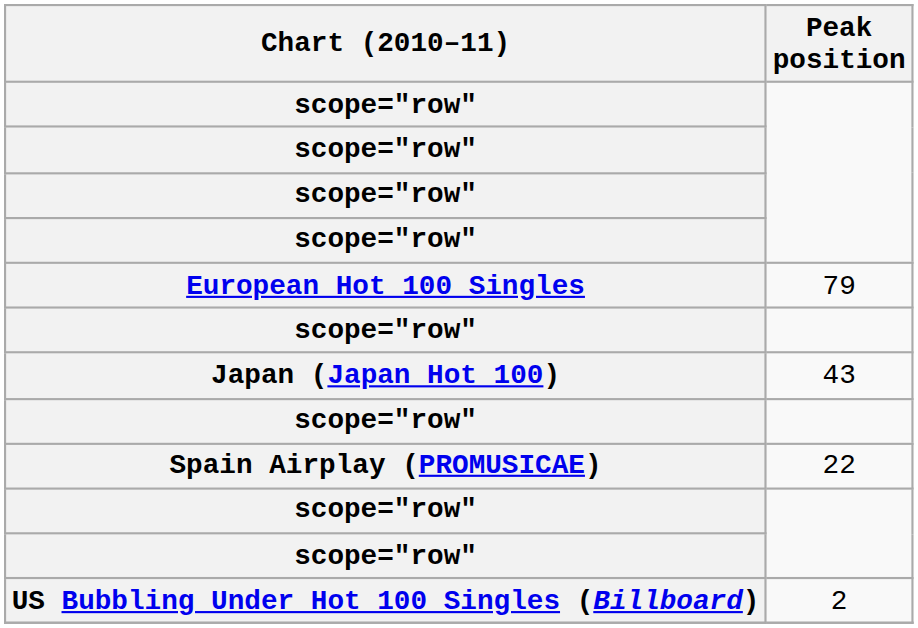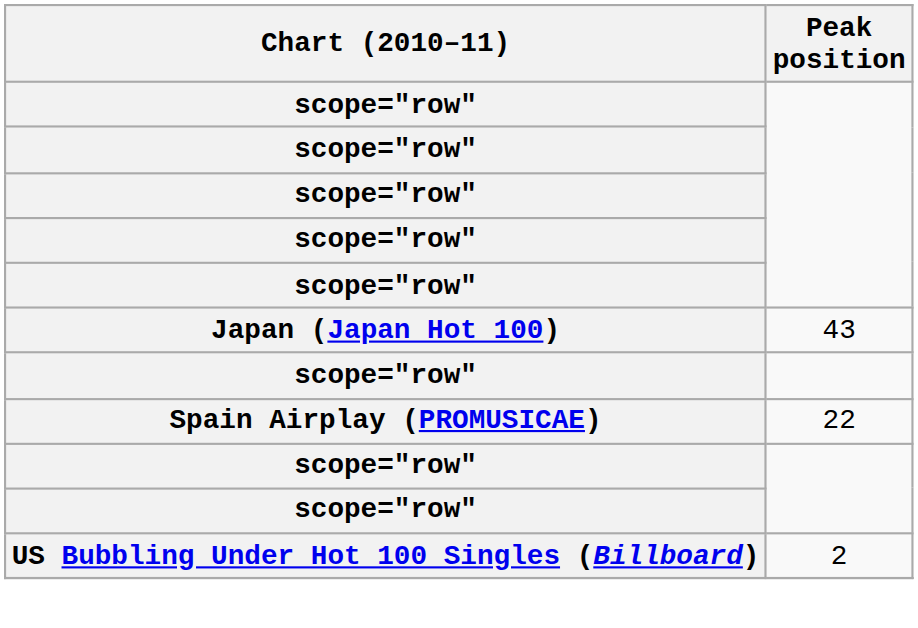- row: (386, 285)
